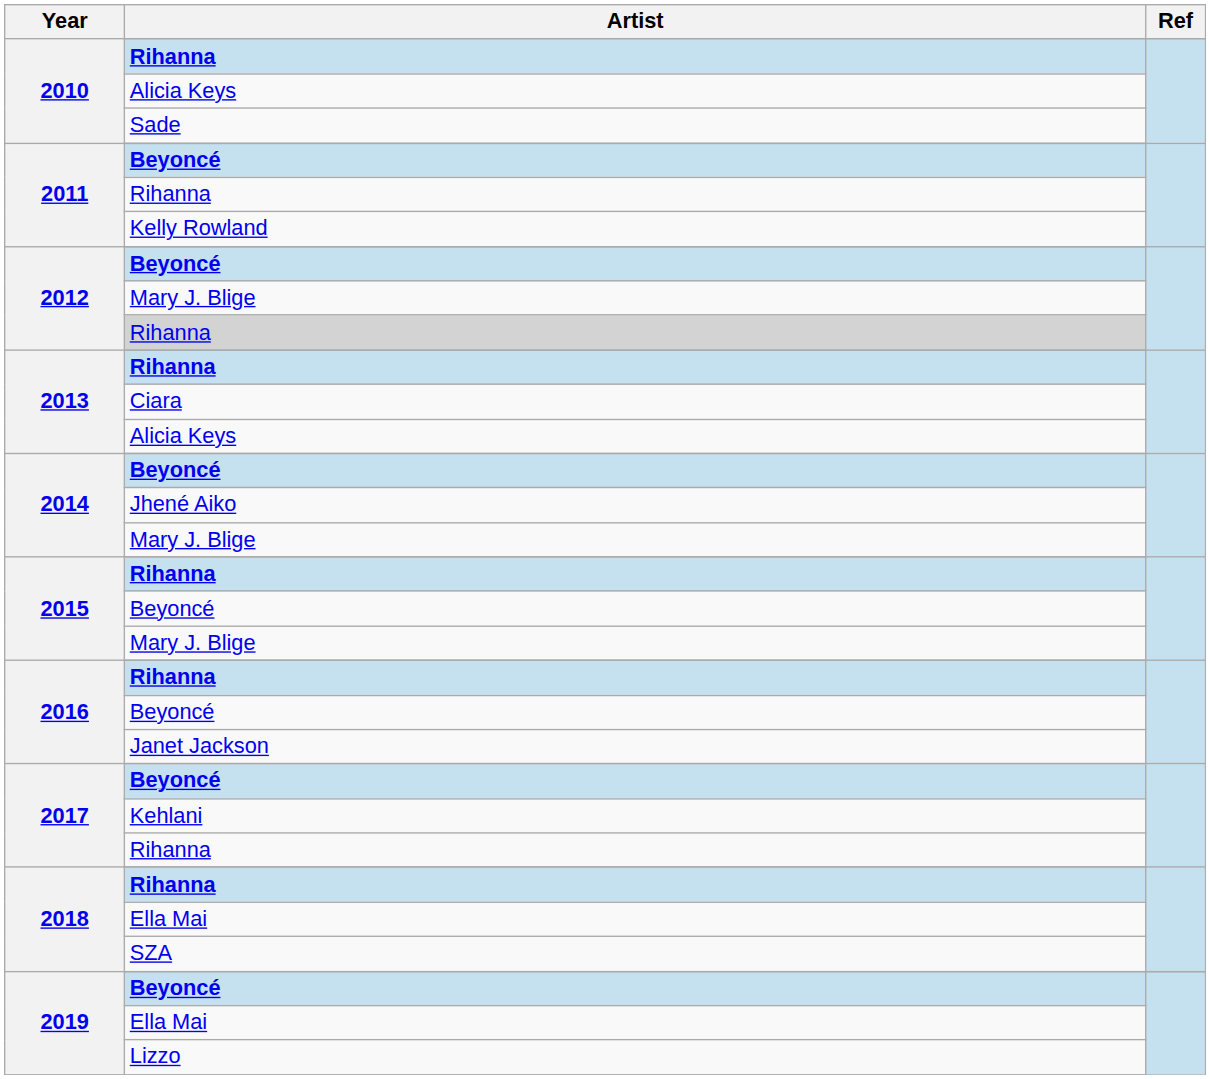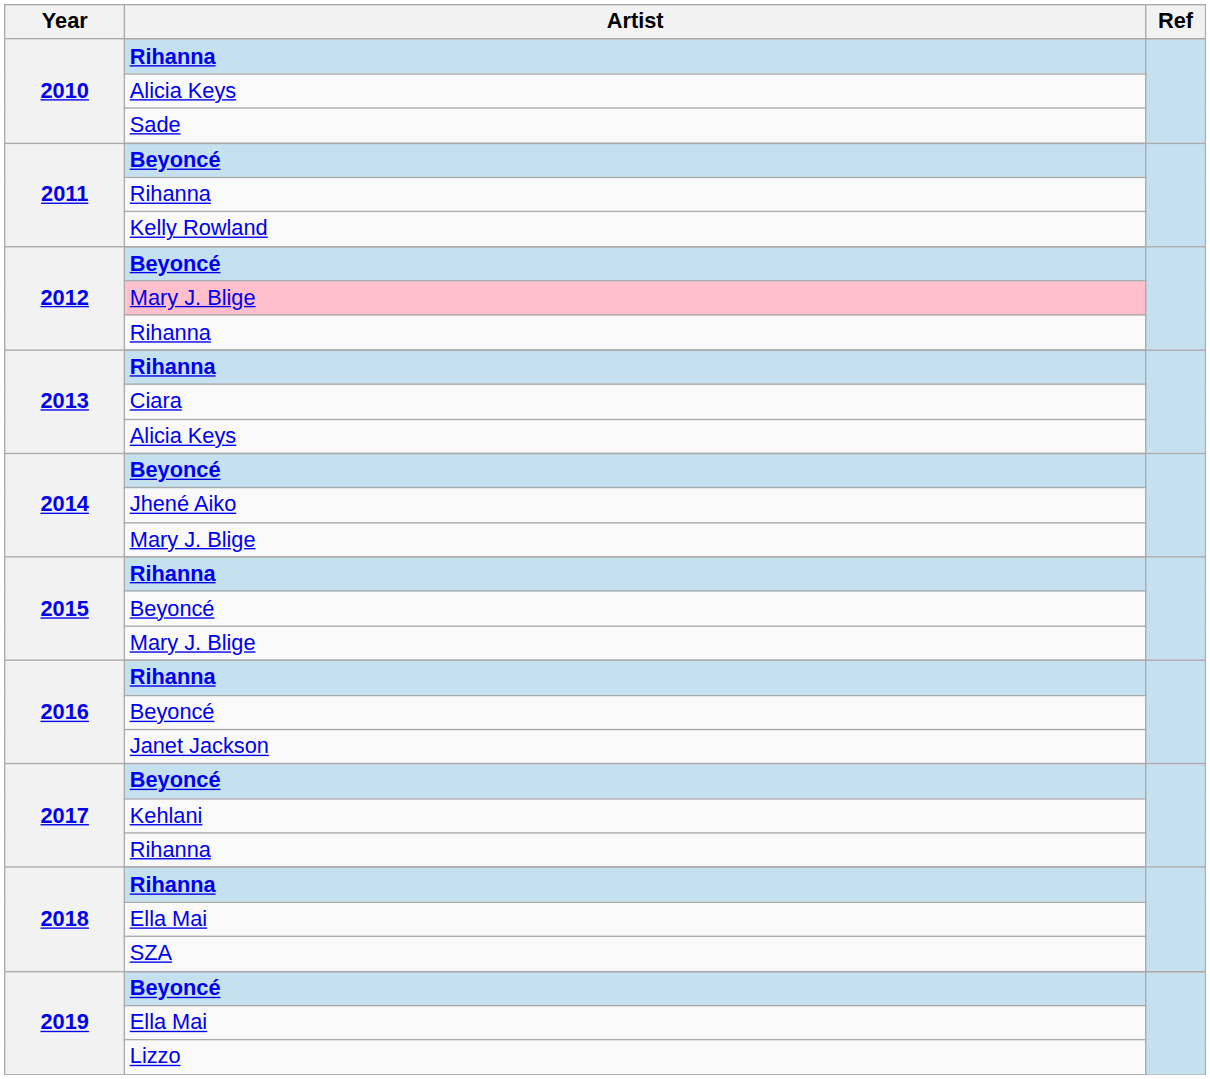(193, 297) no background -> (193, 297) pink background
(170, 332) lightgrey background -> (170, 332) no background
